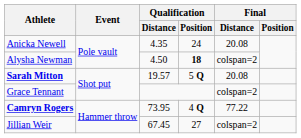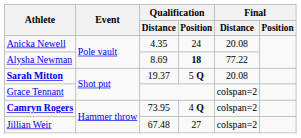(159, 60) 4.50 -> (159, 60) 8.69
(237, 60) colspan=2 -> (237, 60) 77.22
(159, 76) 19.57 -> (159, 76) 19.37
(237, 108) 77.22 -> (237, 108) colspan=2
(159, 125) 67.45 -> (159, 125) 67.48
